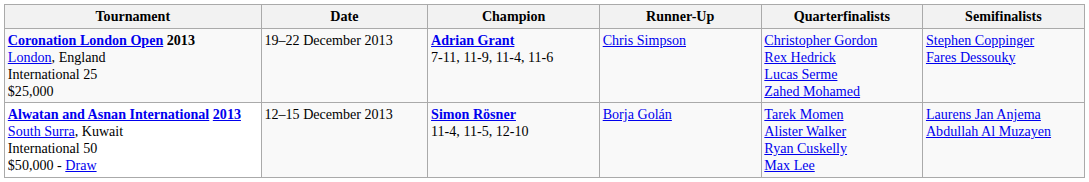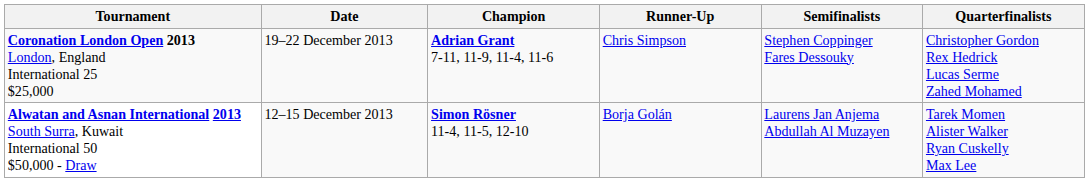columns swapped: (1003, 16) <-> (842, 16)
